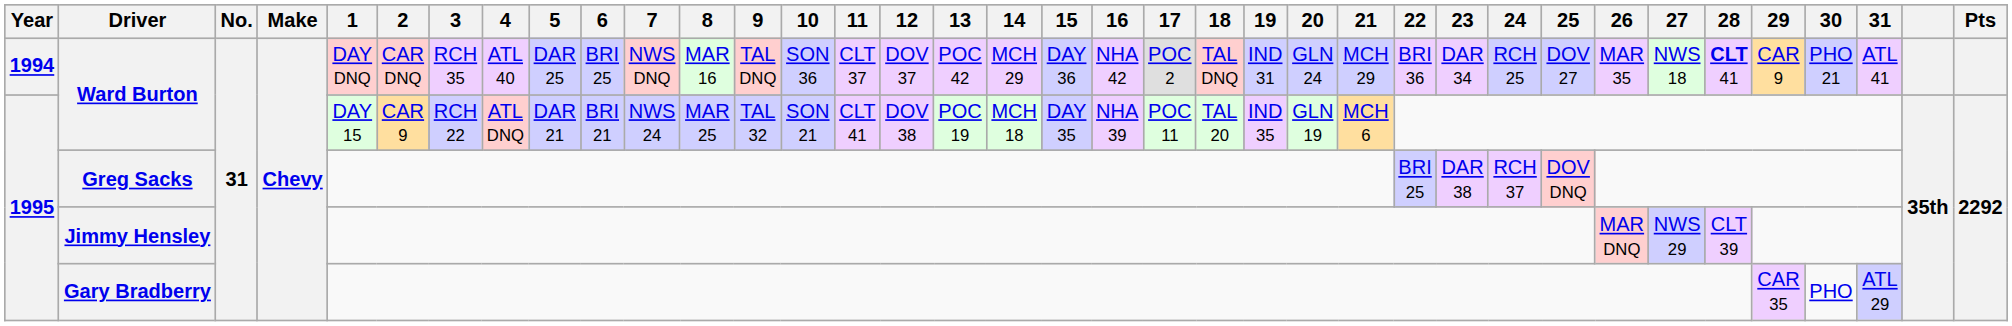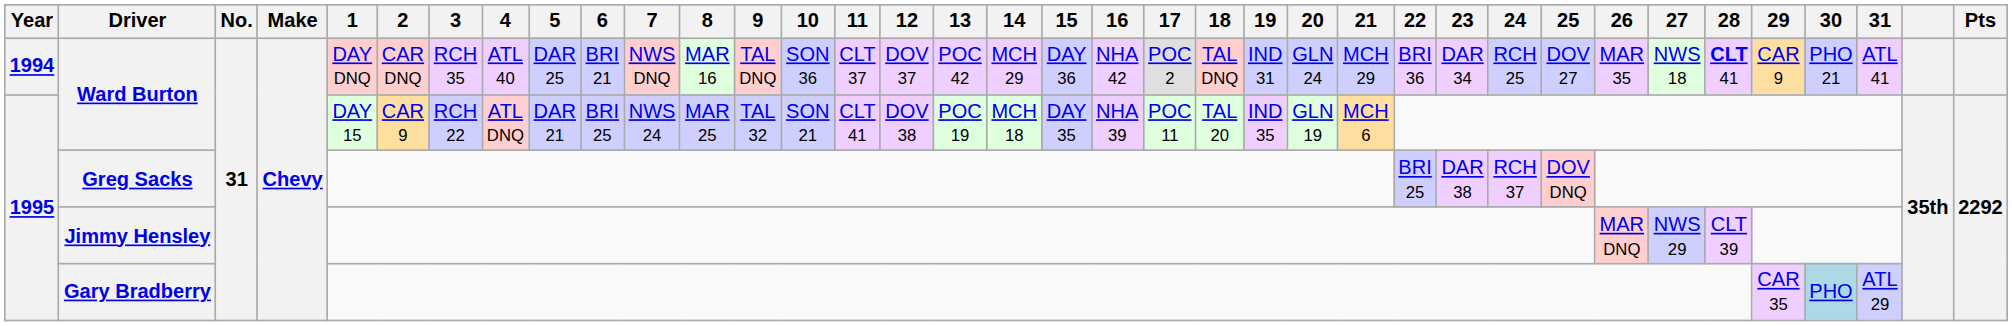(602, 65) BRI 25 -> (602, 65) BRI 21
(602, 122) BRI 21 -> (602, 122) BRI 25
(1831, 292) no background -> (1831, 292) lightblue background
